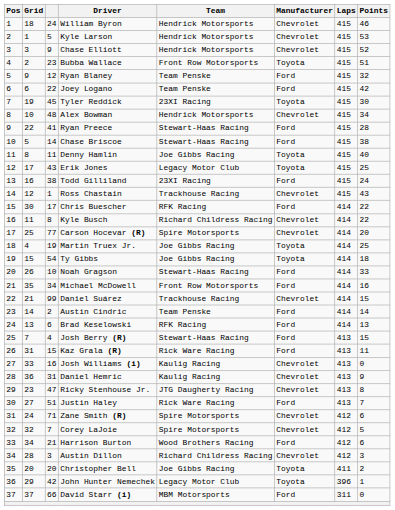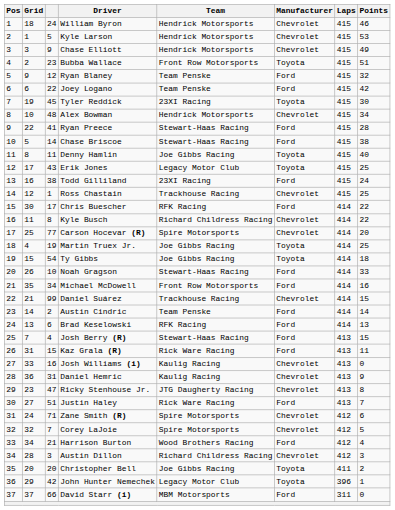(364, 50) 52 -> (364, 50) 49
(364, 194) 43 -> (364, 194) 25
(362, 442) 6 -> (362, 442) 4
